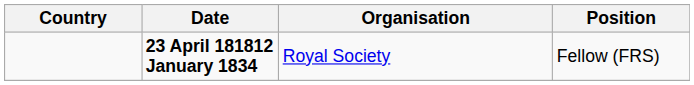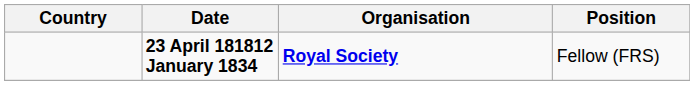(337, 56) normal -> (340, 56) bold
